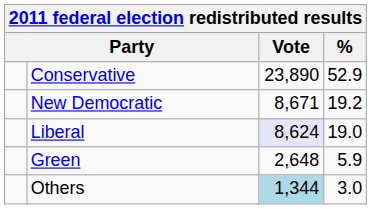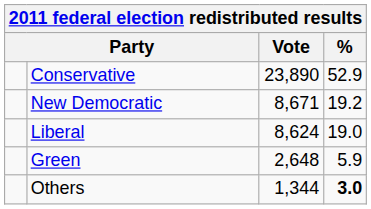(297, 132) lavender background -> (297, 132) no background
(297, 189) lightblue background -> (297, 189) no background
(350, 189) normal -> (350, 189) bold
